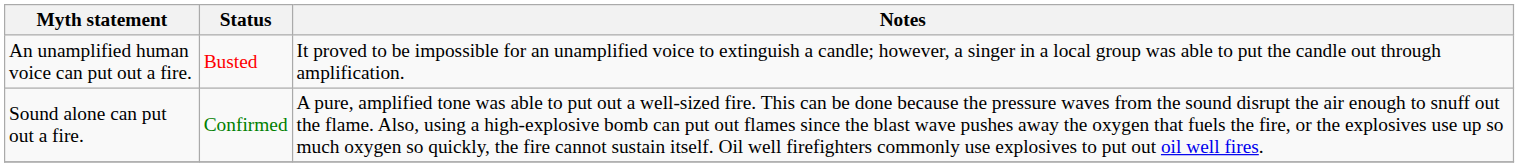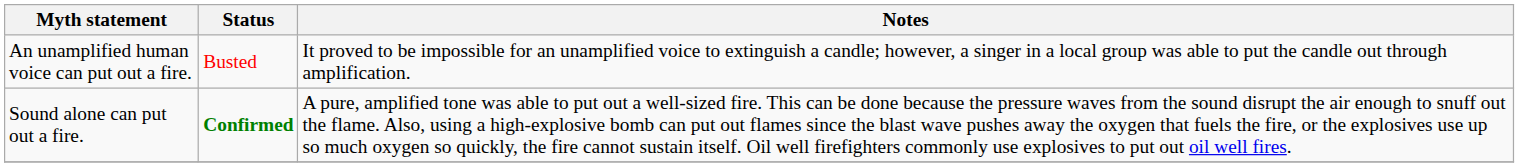(246, 124) normal -> (248, 124) bold
